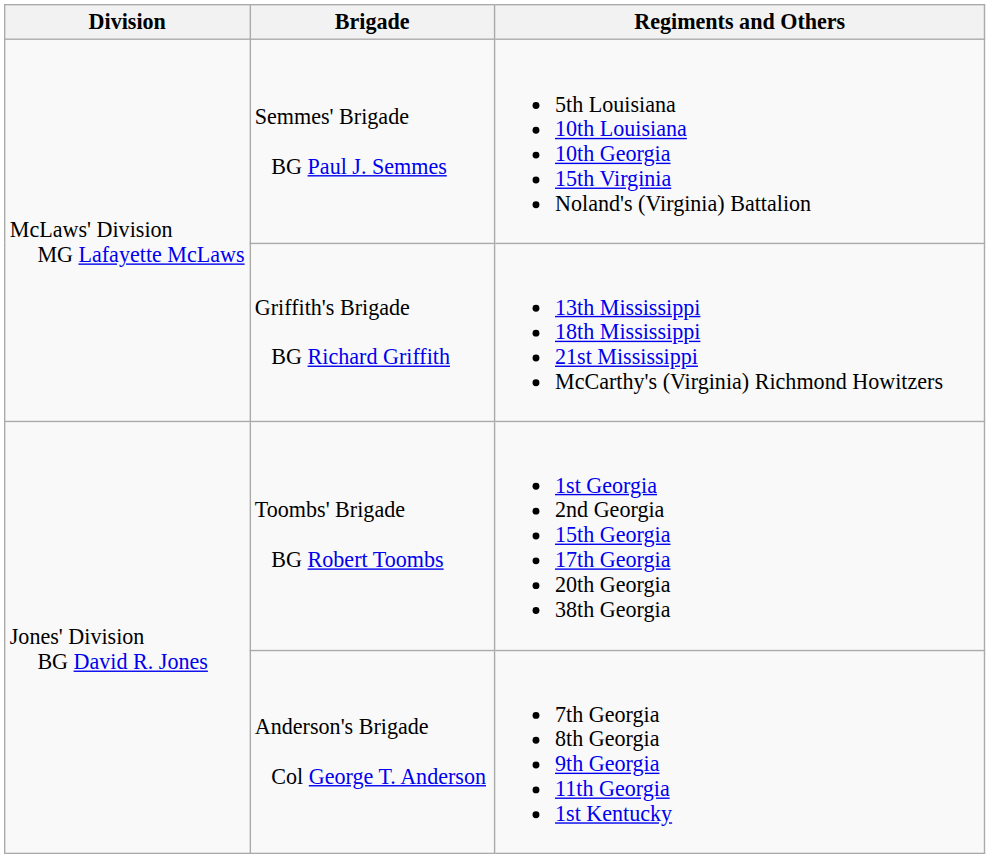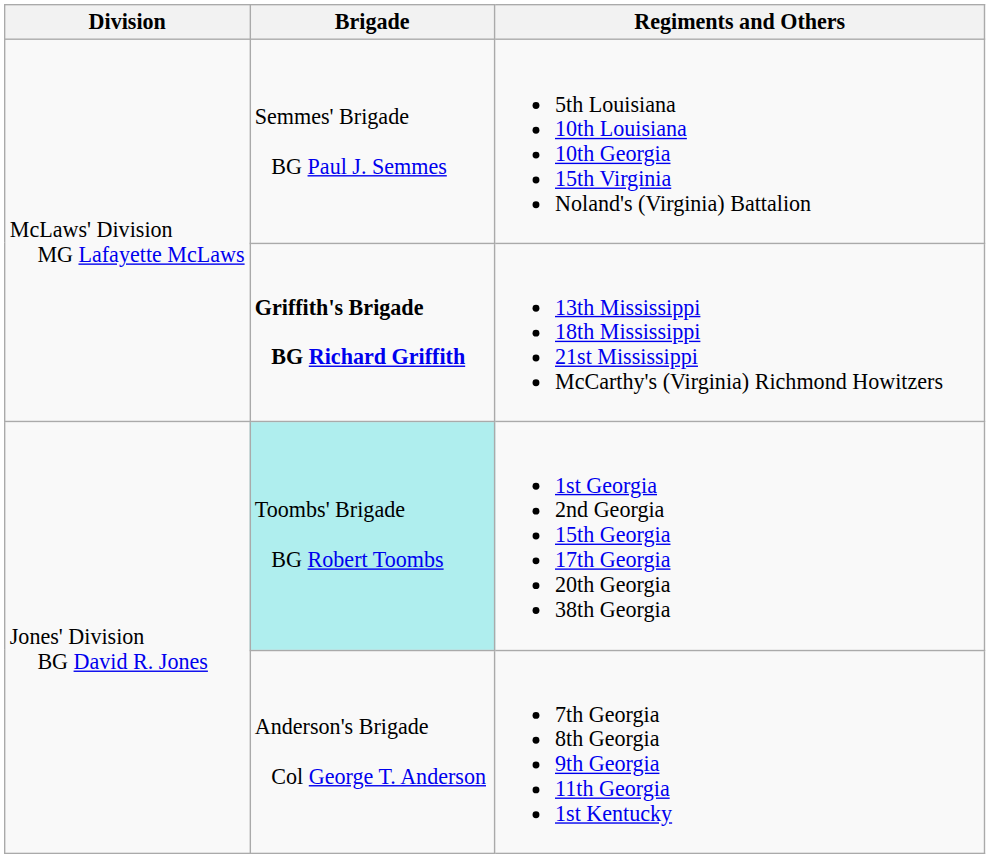(352, 332) normal -> (360, 332) bold
(349, 535) no background -> (349, 535) paleturquoise background
